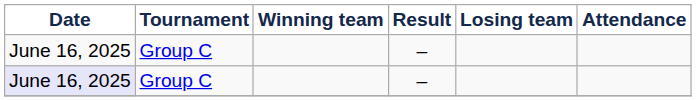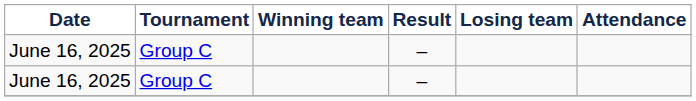(70, 80) lavender background -> (70, 80) no background
